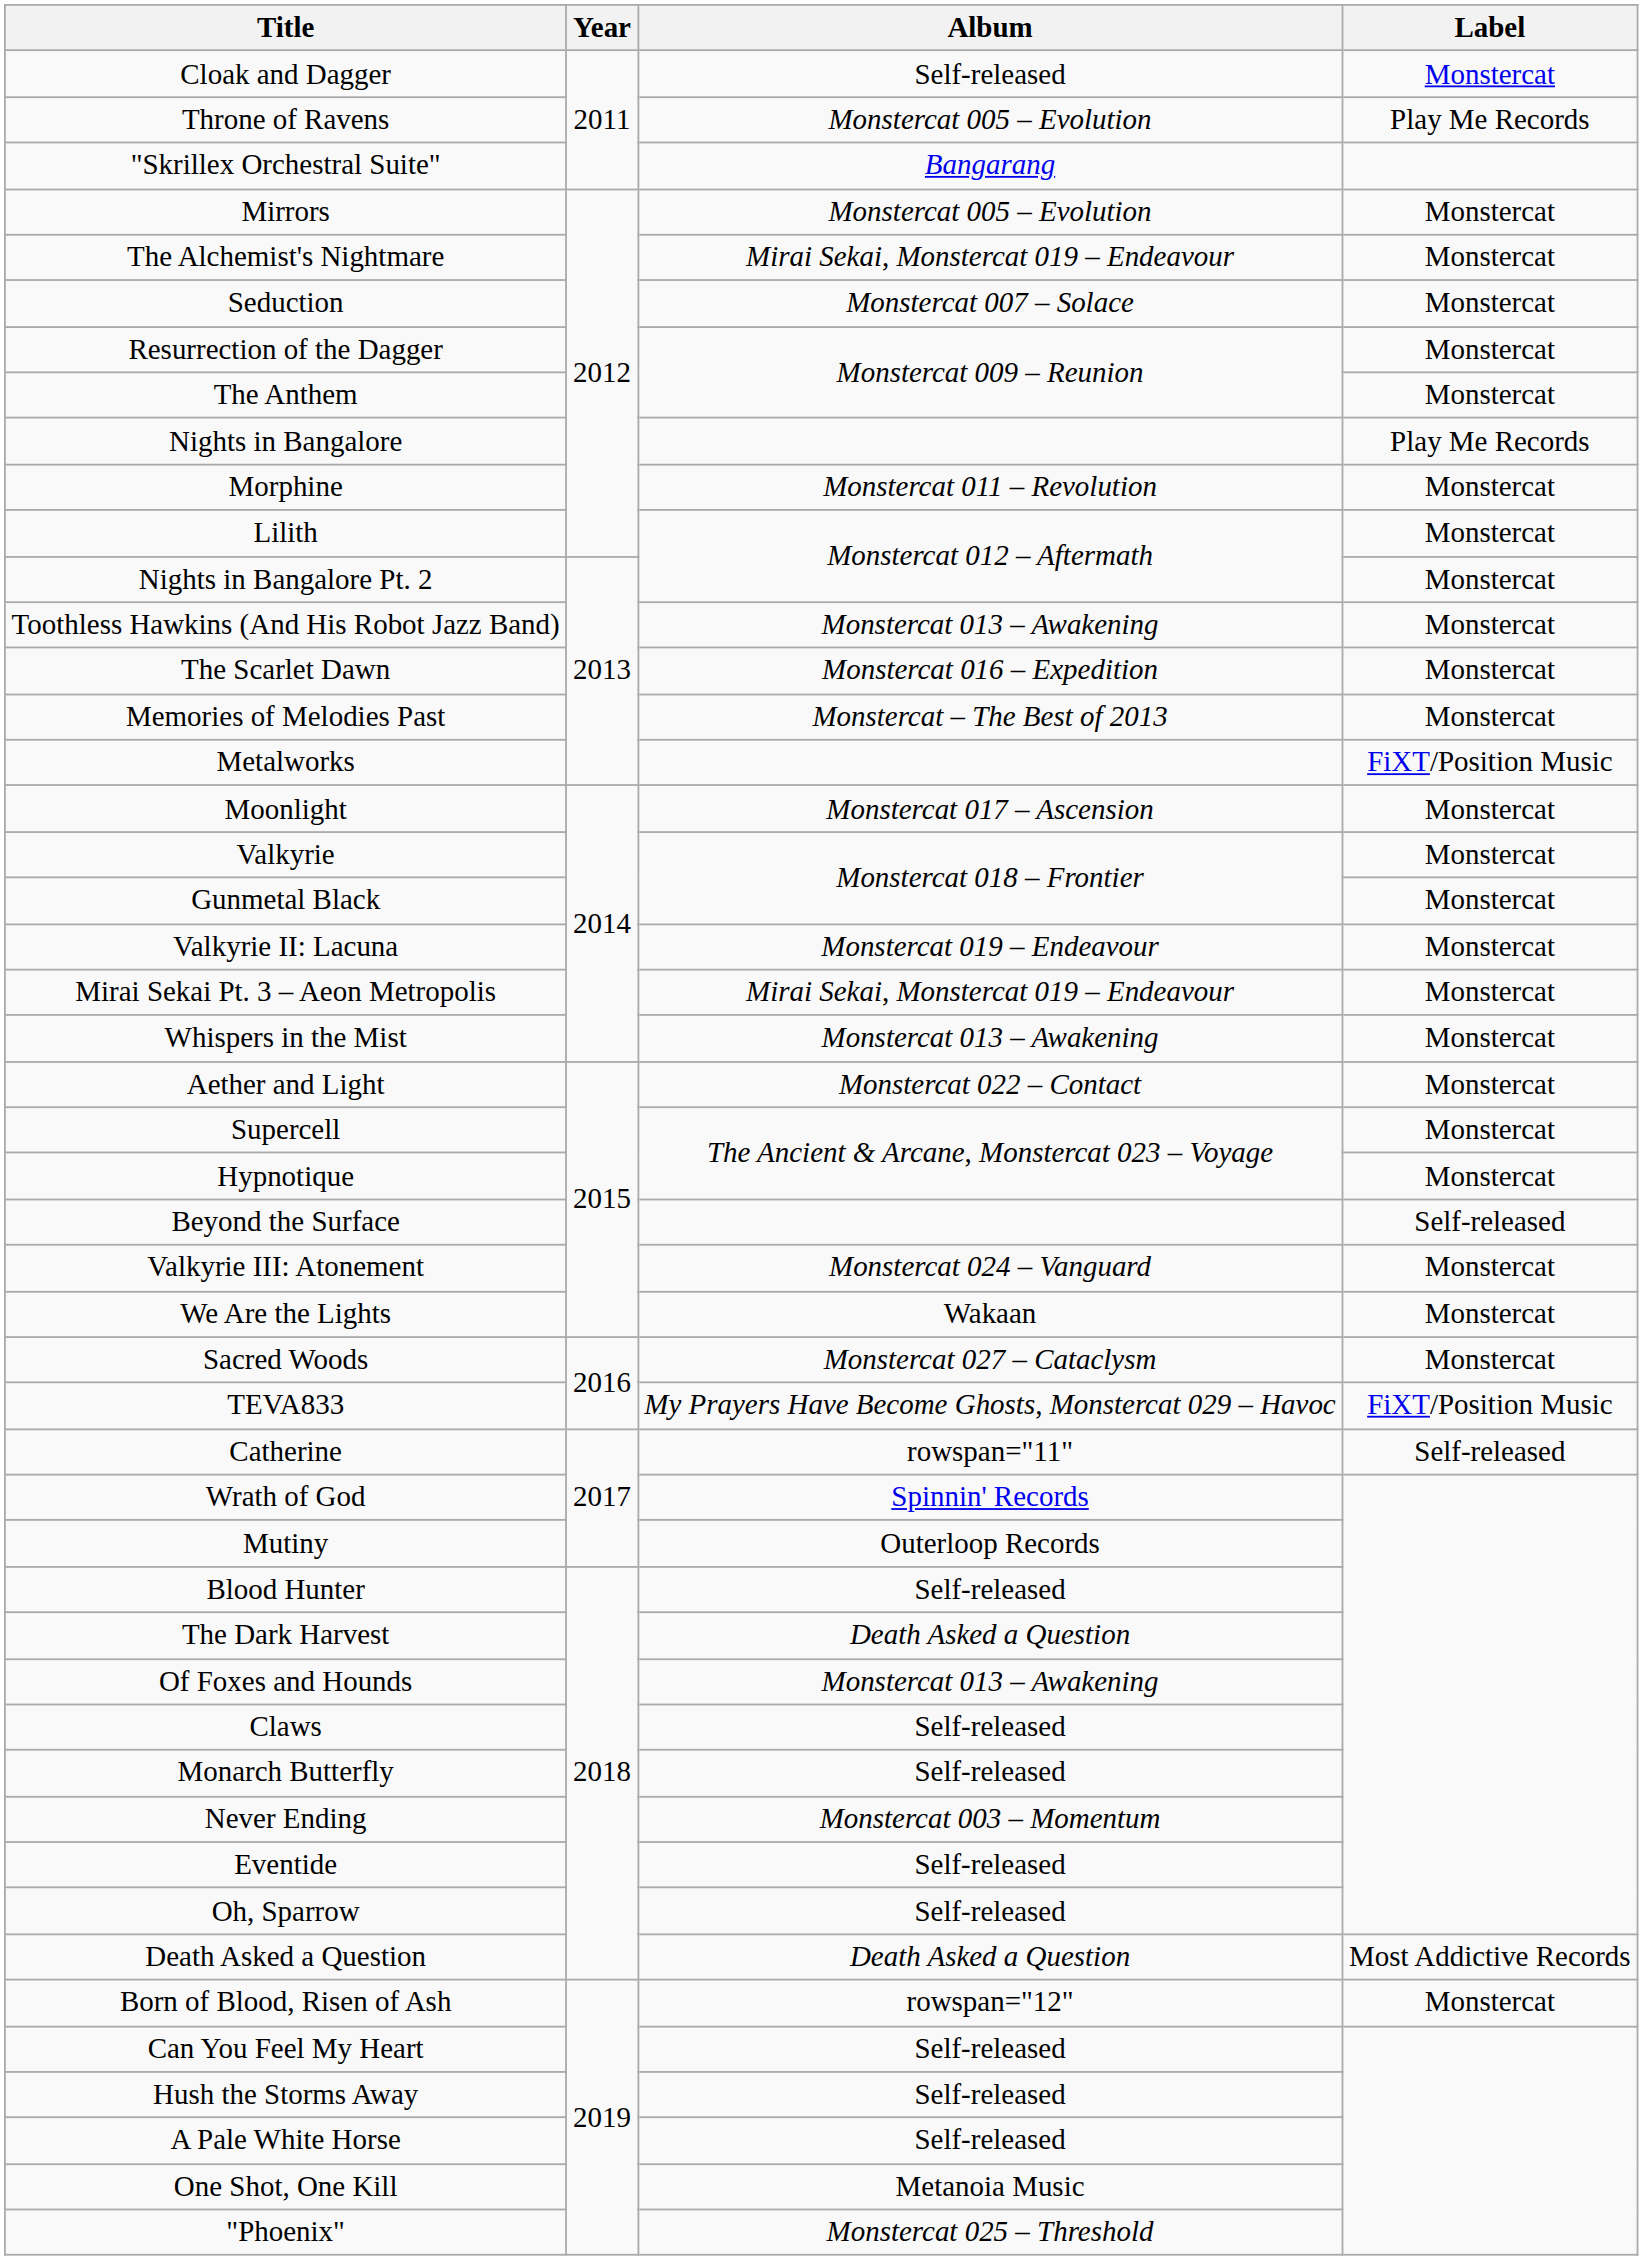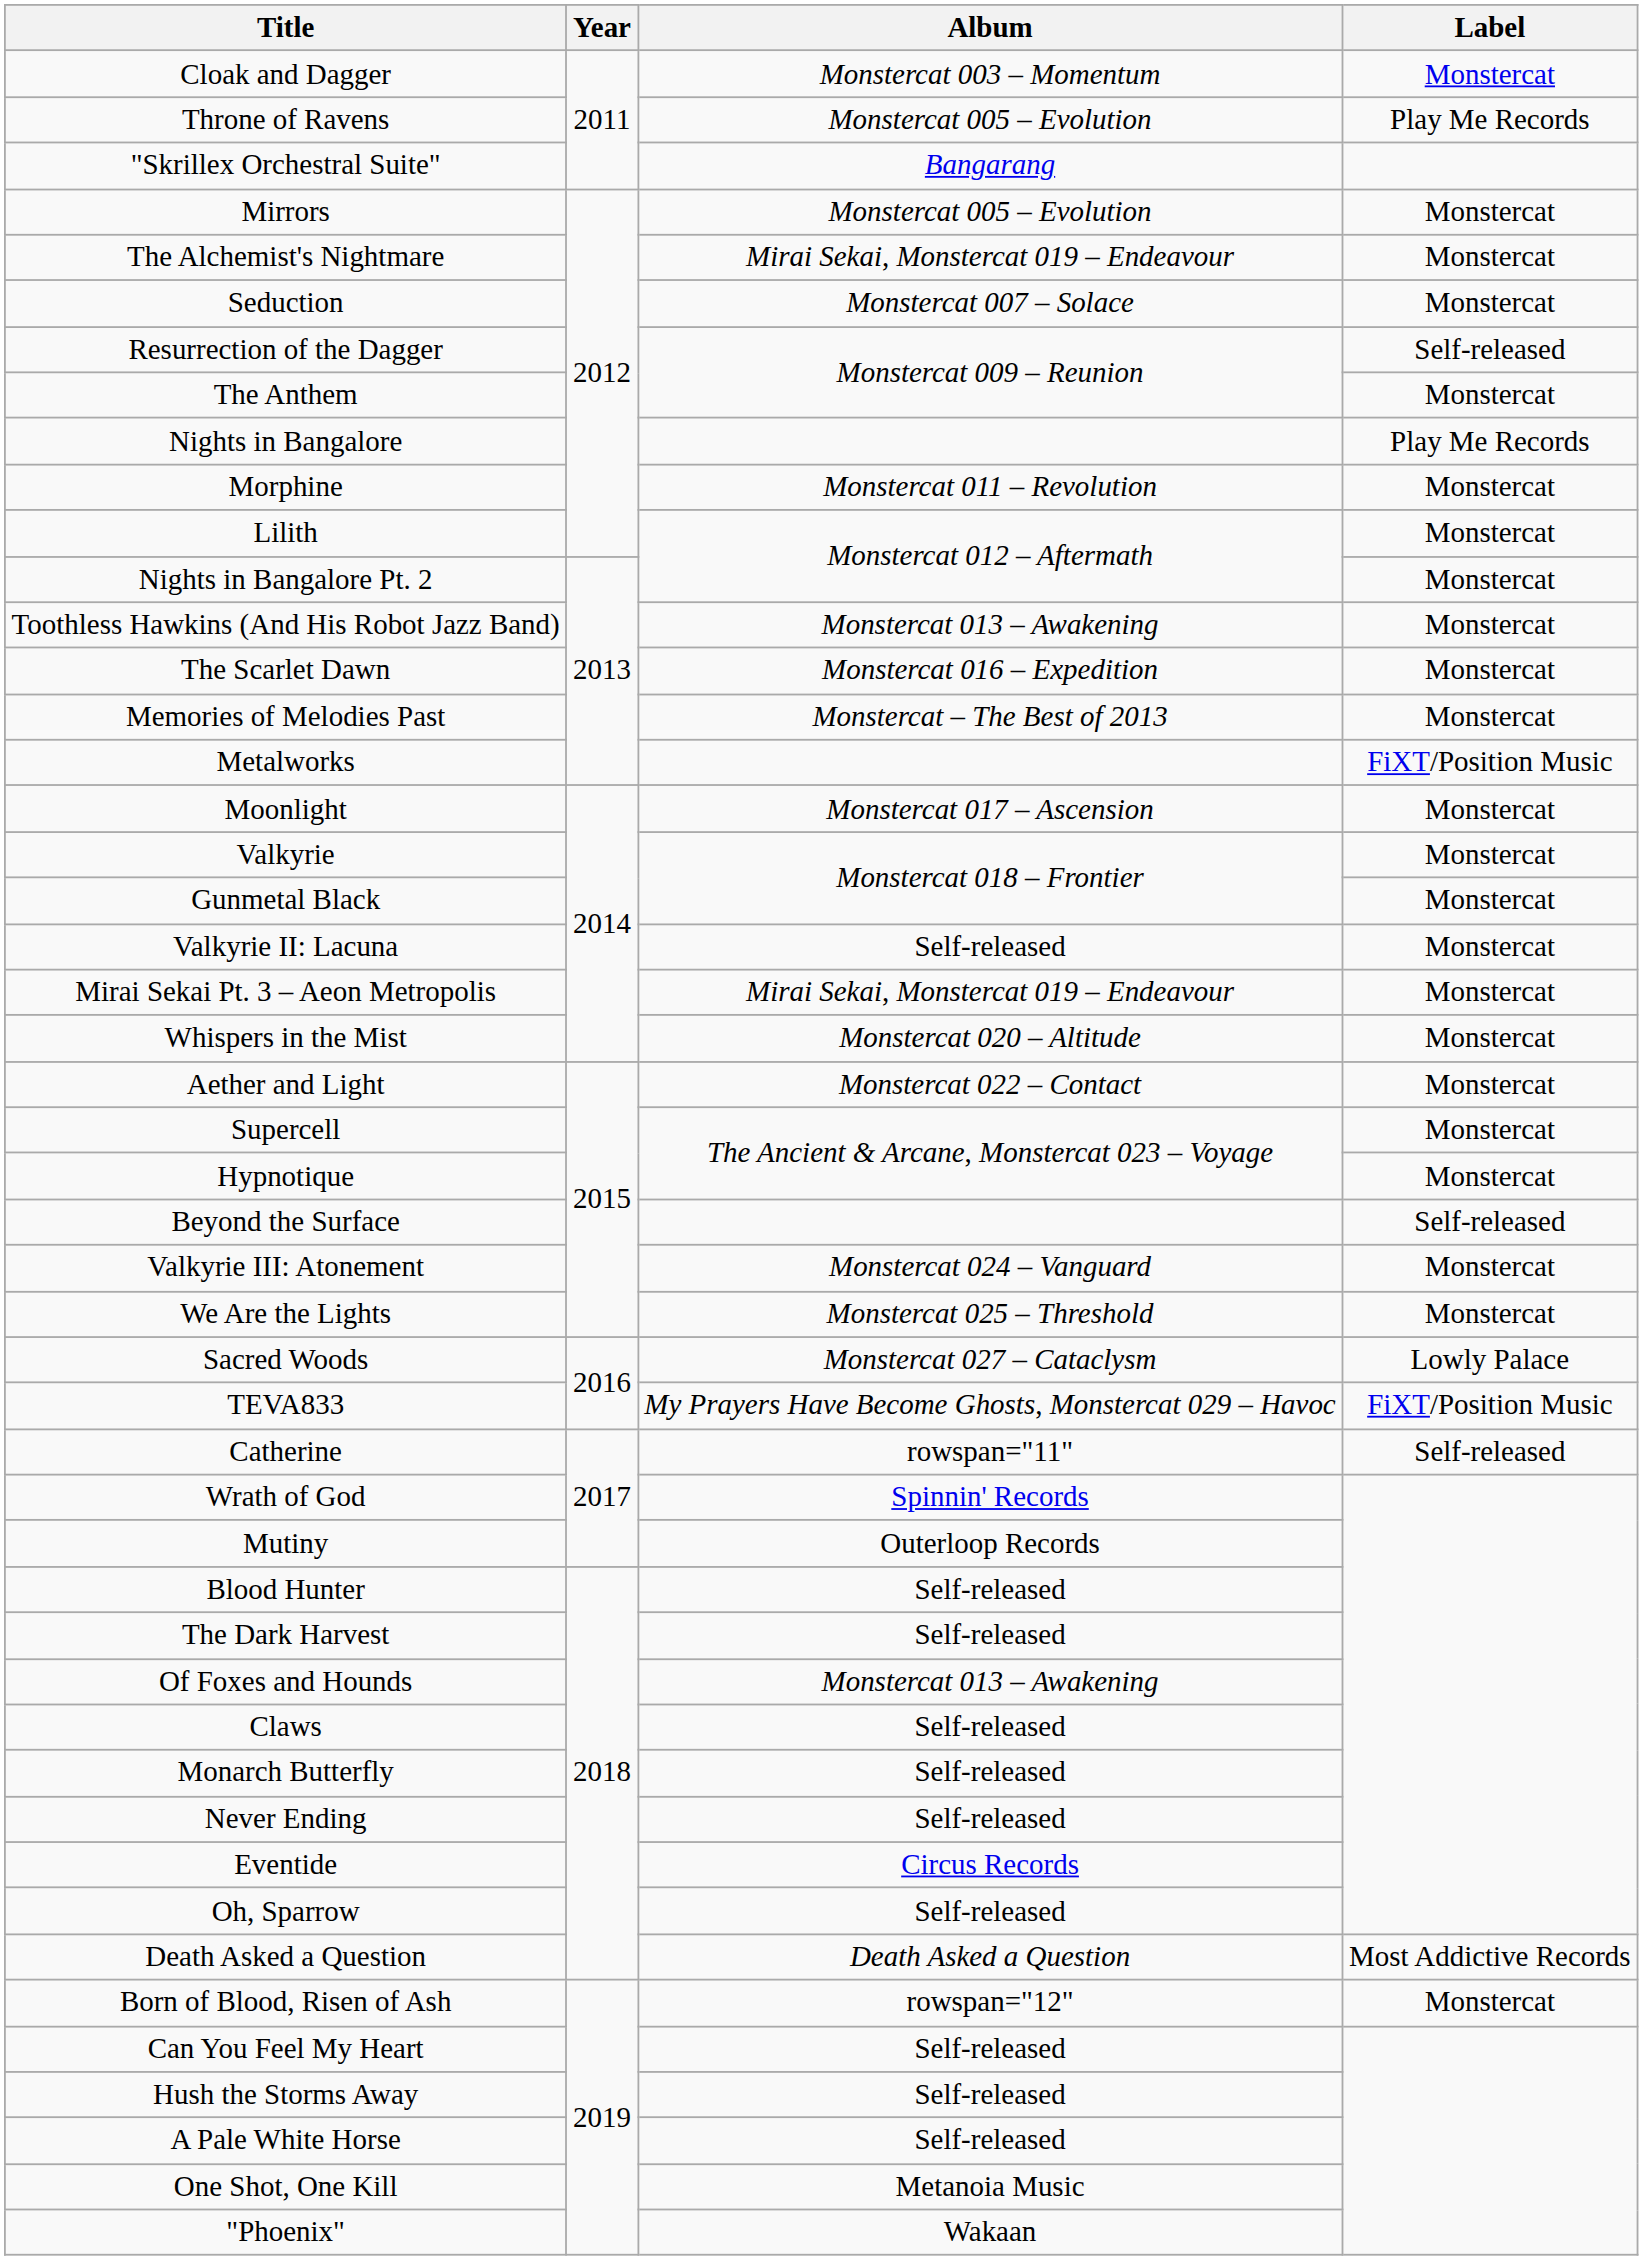(990, 73) Self-released -> (990, 73) Monstercat 003 – Momentum
(1490, 348) Monstercat -> (1490, 348) Self-released
(990, 946) Monstercat 019 – Endeavour -> (990, 946) Self-released
(990, 1037) Monstercat 013 – Awakening -> (990, 1037) Monstercat 020 – Altitude
(990, 1313) Wakaan -> (990, 1313) Monstercat 025 – Threshold
(1490, 1359) Monstercat -> (1490, 1359) Lowly Palace
(990, 1634) Death Asked a Question -> (990, 1634) Self-released
(990, 1818) Monstercat 003 – Momentum -> (990, 1818) Self-released
(990, 1864) Self-released -> (990, 1864) Circus Records
(990, 2232) Monstercat 025 – Threshold -> (990, 2232) Wakaan
